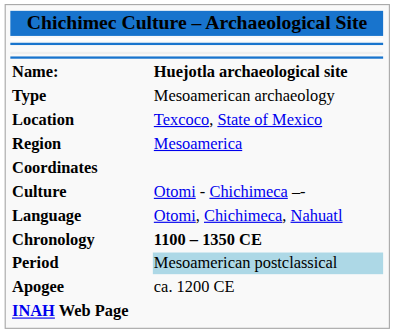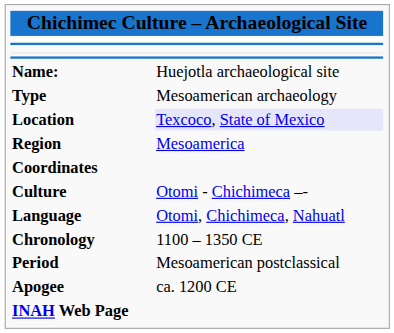(251, 71) bold -> (248, 71) normal
(238, 119) no background -> (240, 119) lavender background
(208, 239) bold -> (209, 239) normal
(246, 263) lightblue background -> (248, 263) no background
